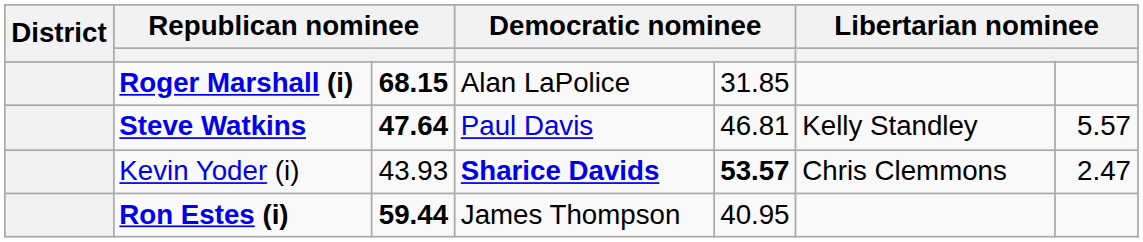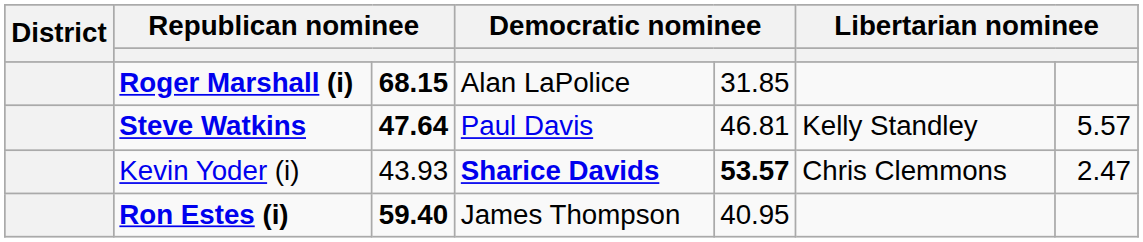(413, 214) 59.44 -> (413, 214) 59.40
